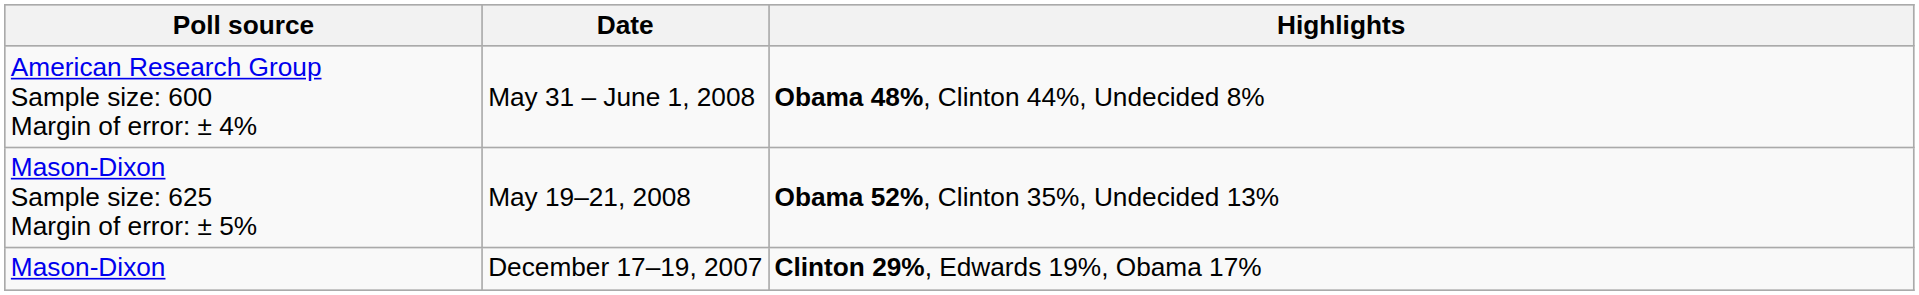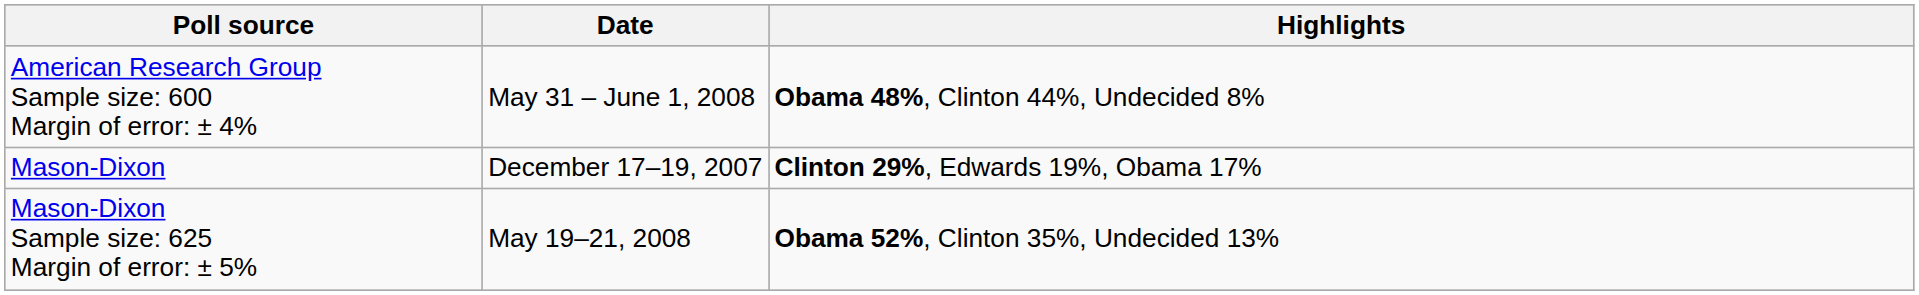rows swapped: (134, 197) <-> (88, 268)
